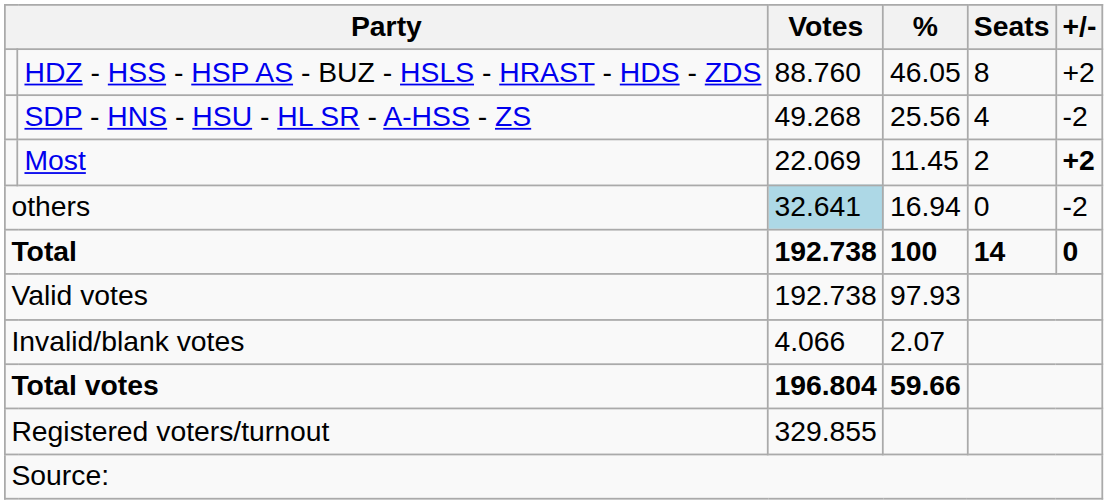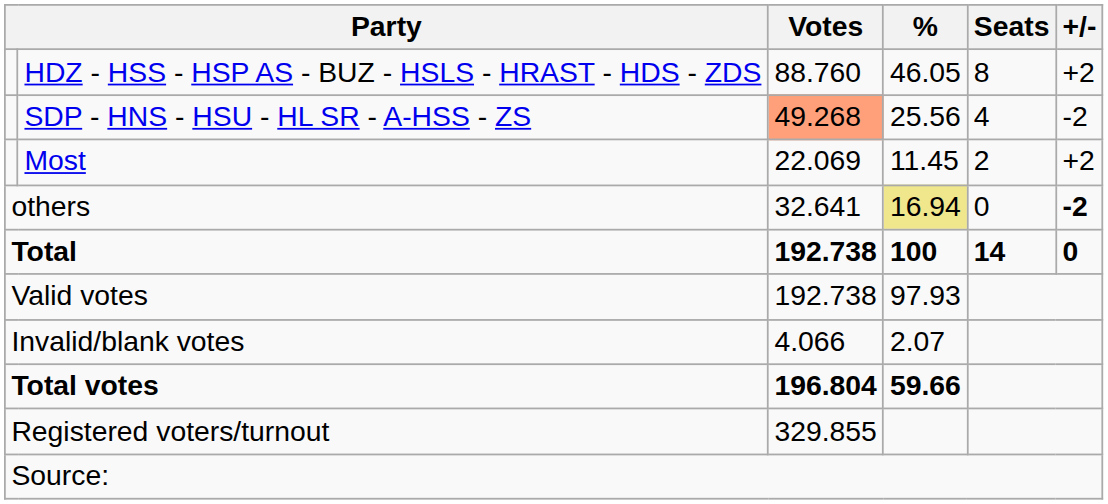(818, 116) no background -> (818, 116) lightsalmon background
(1079, 161) bold -> (1079, 161) normal
(818, 206) lightblue background -> (818, 206) no background
(925, 206) no background -> (925, 206) khaki background
(1075, 206) normal -> (1075, 206) bold
